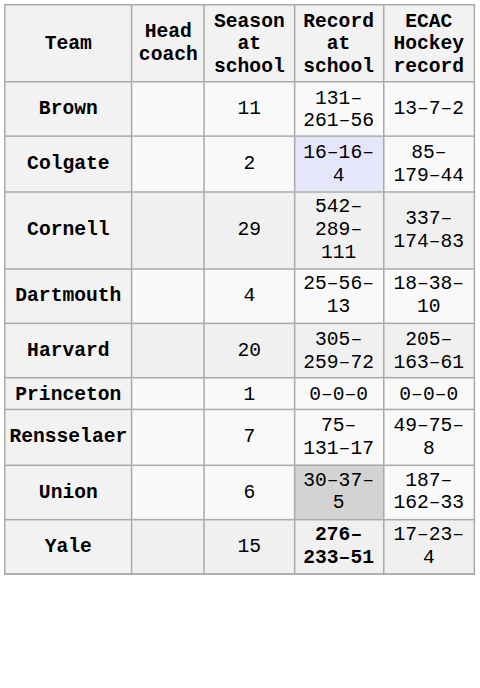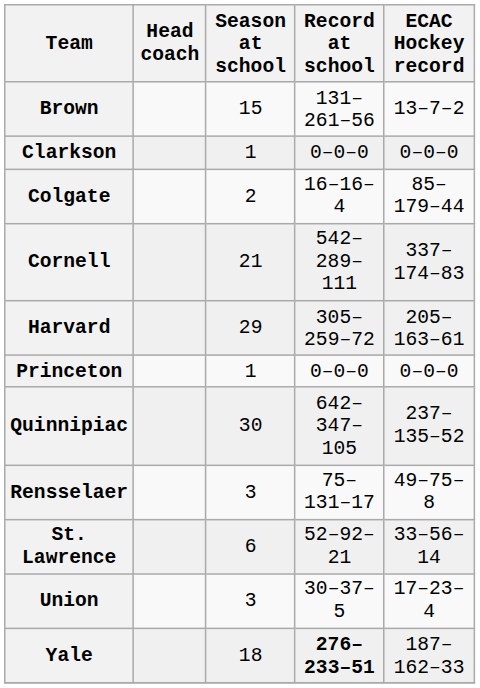(249, 109) 11 -> (251, 109) 15
+ row: (69, 153)
(339, 164) lavender background -> (339, 196) no background
(249, 230) 29 -> (251, 262) 21
- row: (68, 296)
(249, 351) 20 -> (251, 328) 29
+ row: (69, 426)
(249, 437) 7 -> (251, 492) 3
+ row: (69, 547)
(249, 492) 6 -> (251, 601) 3
(339, 492) lightgrey background -> (339, 601) no background
(429, 492) 187–162–33 -> (429, 601) 17–23–4
(249, 547) 15 -> (251, 656) 18
(429, 547) 17–23–4 -> (429, 656) 187–162–33
